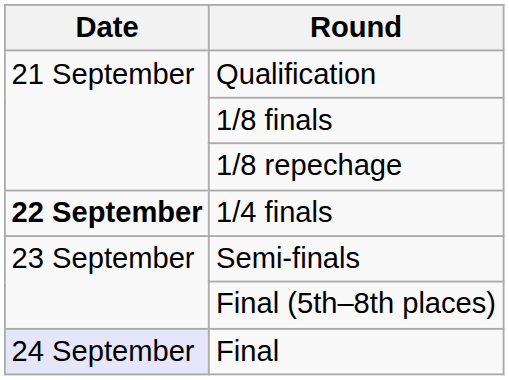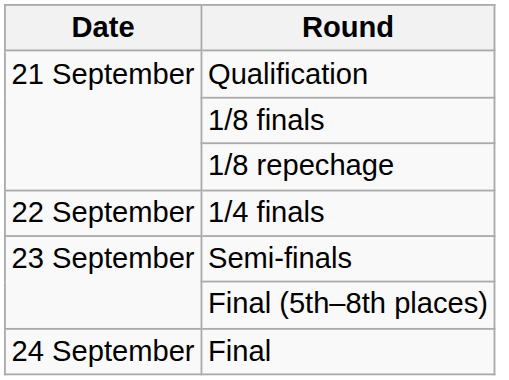(107, 212) bold -> (103, 212) normal
(103, 350) lavender background -> (103, 350) no background
